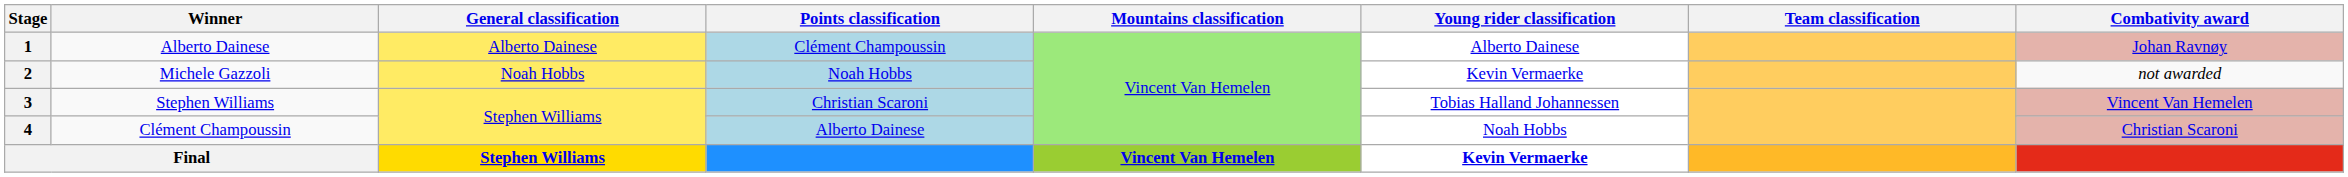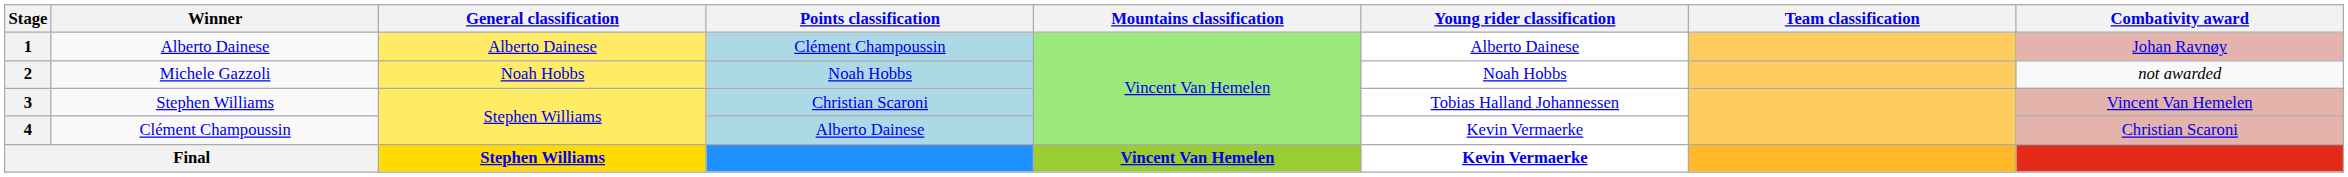(1525, 74) Kevin Vermaerke -> (1525, 74) Noah Hobbs
(1525, 130) Noah Hobbs -> (1525, 130) Kevin Vermaerke
